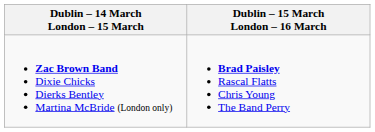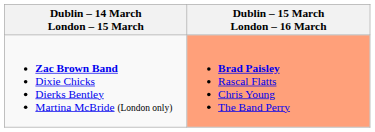(278, 87) no background -> (278, 87) lightsalmon background
